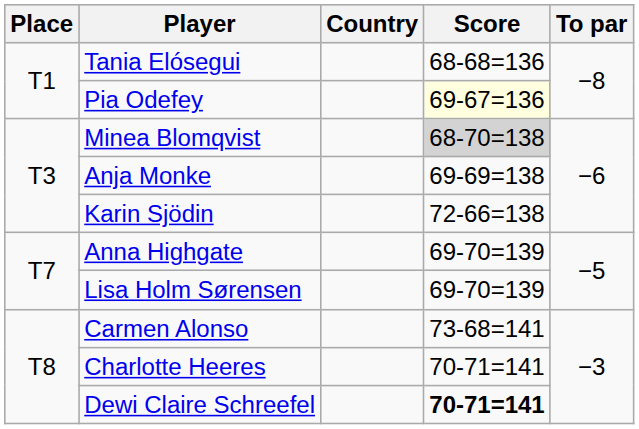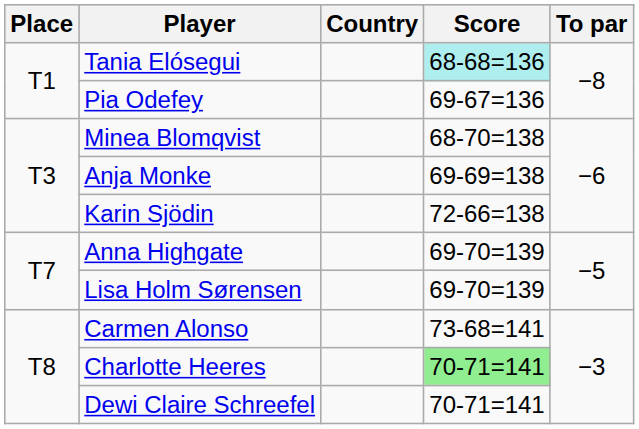(487, 62) no background -> (487, 62) paleturquoise background
(487, 100) lightyellow background -> (487, 100) no background
(487, 138) lightgrey background -> (487, 138) no background
(487, 366) no background -> (487, 366) lightgreen background
(487, 404) bold -> (487, 404) normal
